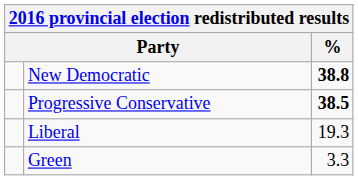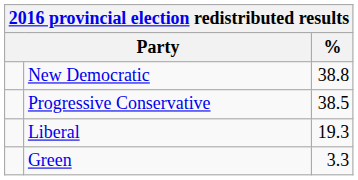(333, 75) bold -> (333, 75) normal
(333, 103) bold -> (333, 103) normal
